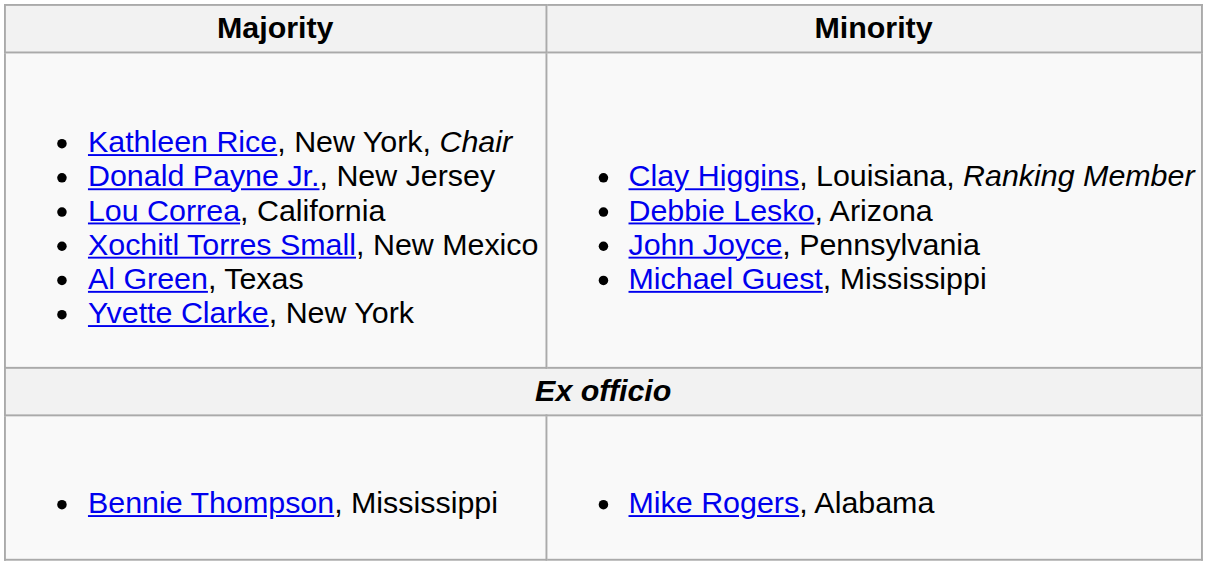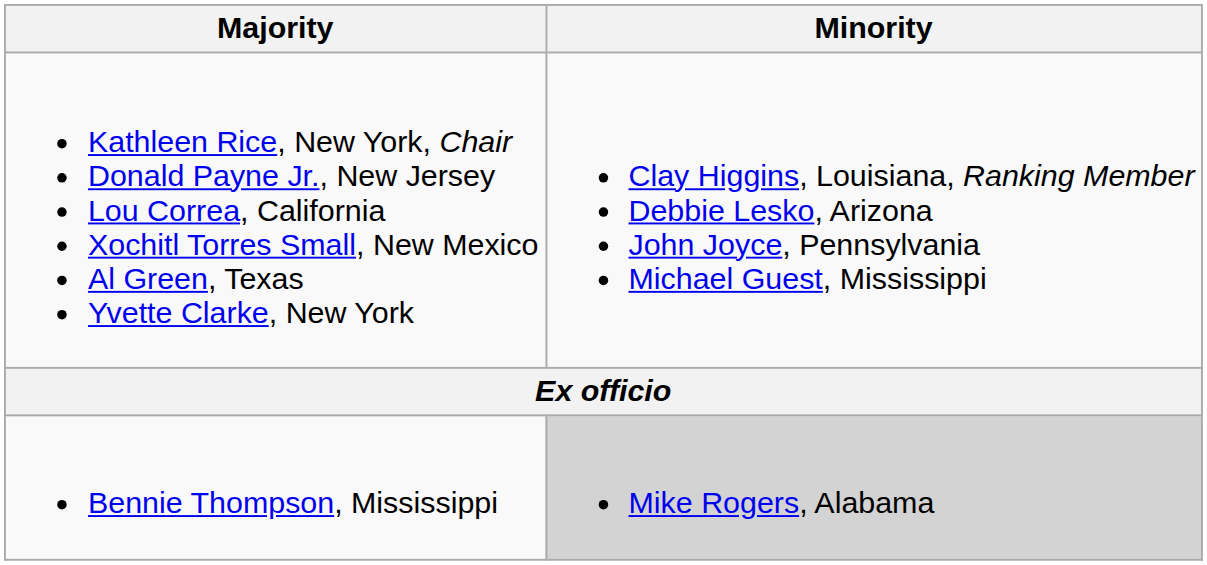(874, 504) no background -> (874, 504) lightgrey background
